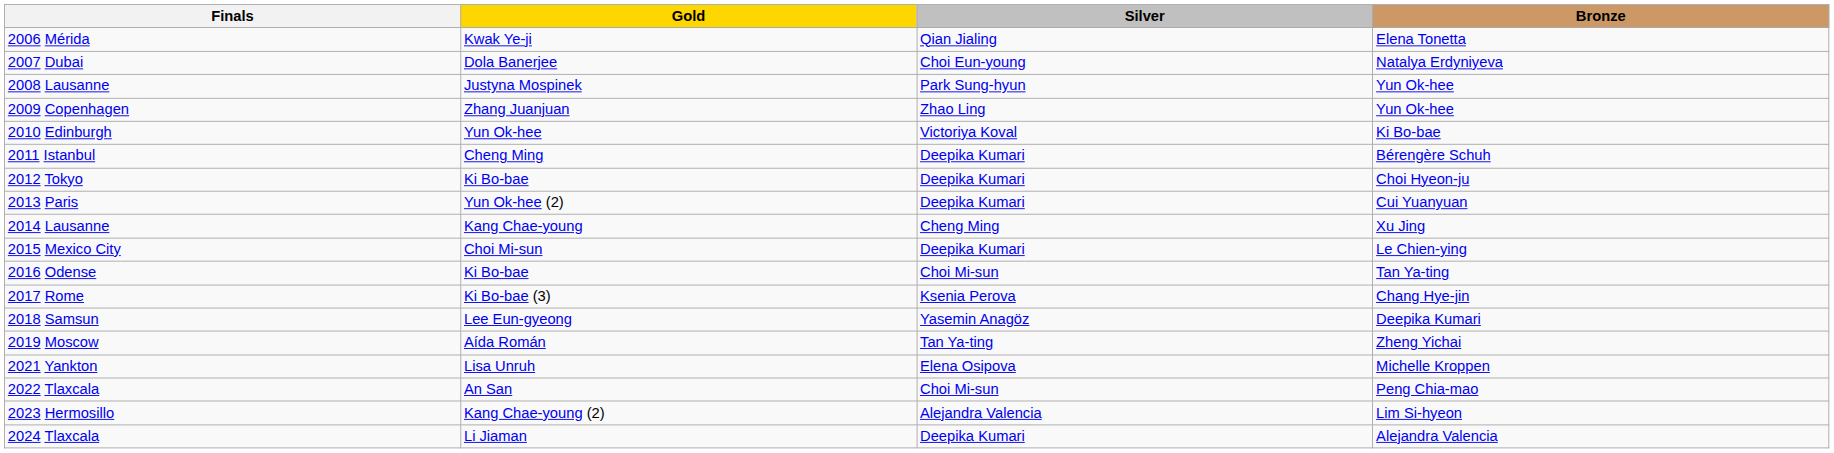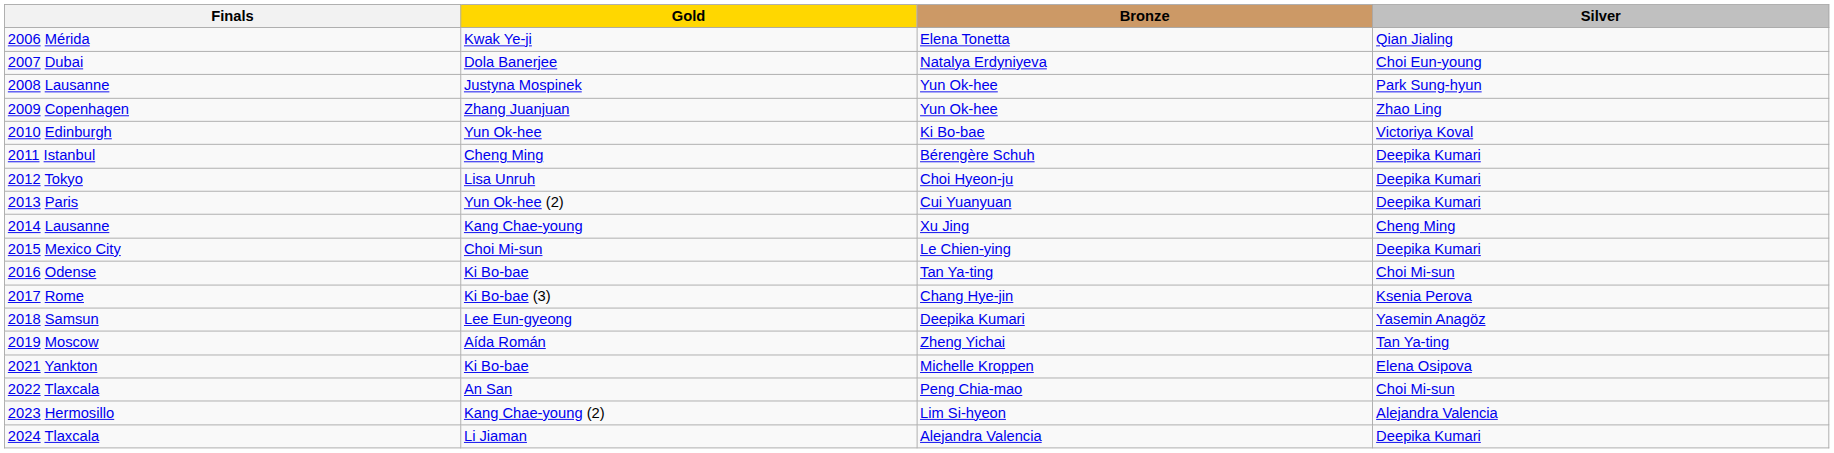columns swapped: (1145, 16) <-> (1601, 16)
(496, 179) Ki Bo-bae -> (500, 179) Lisa Unruh
(500, 366) Lisa Unruh -> (496, 366) Ki Bo-bae
